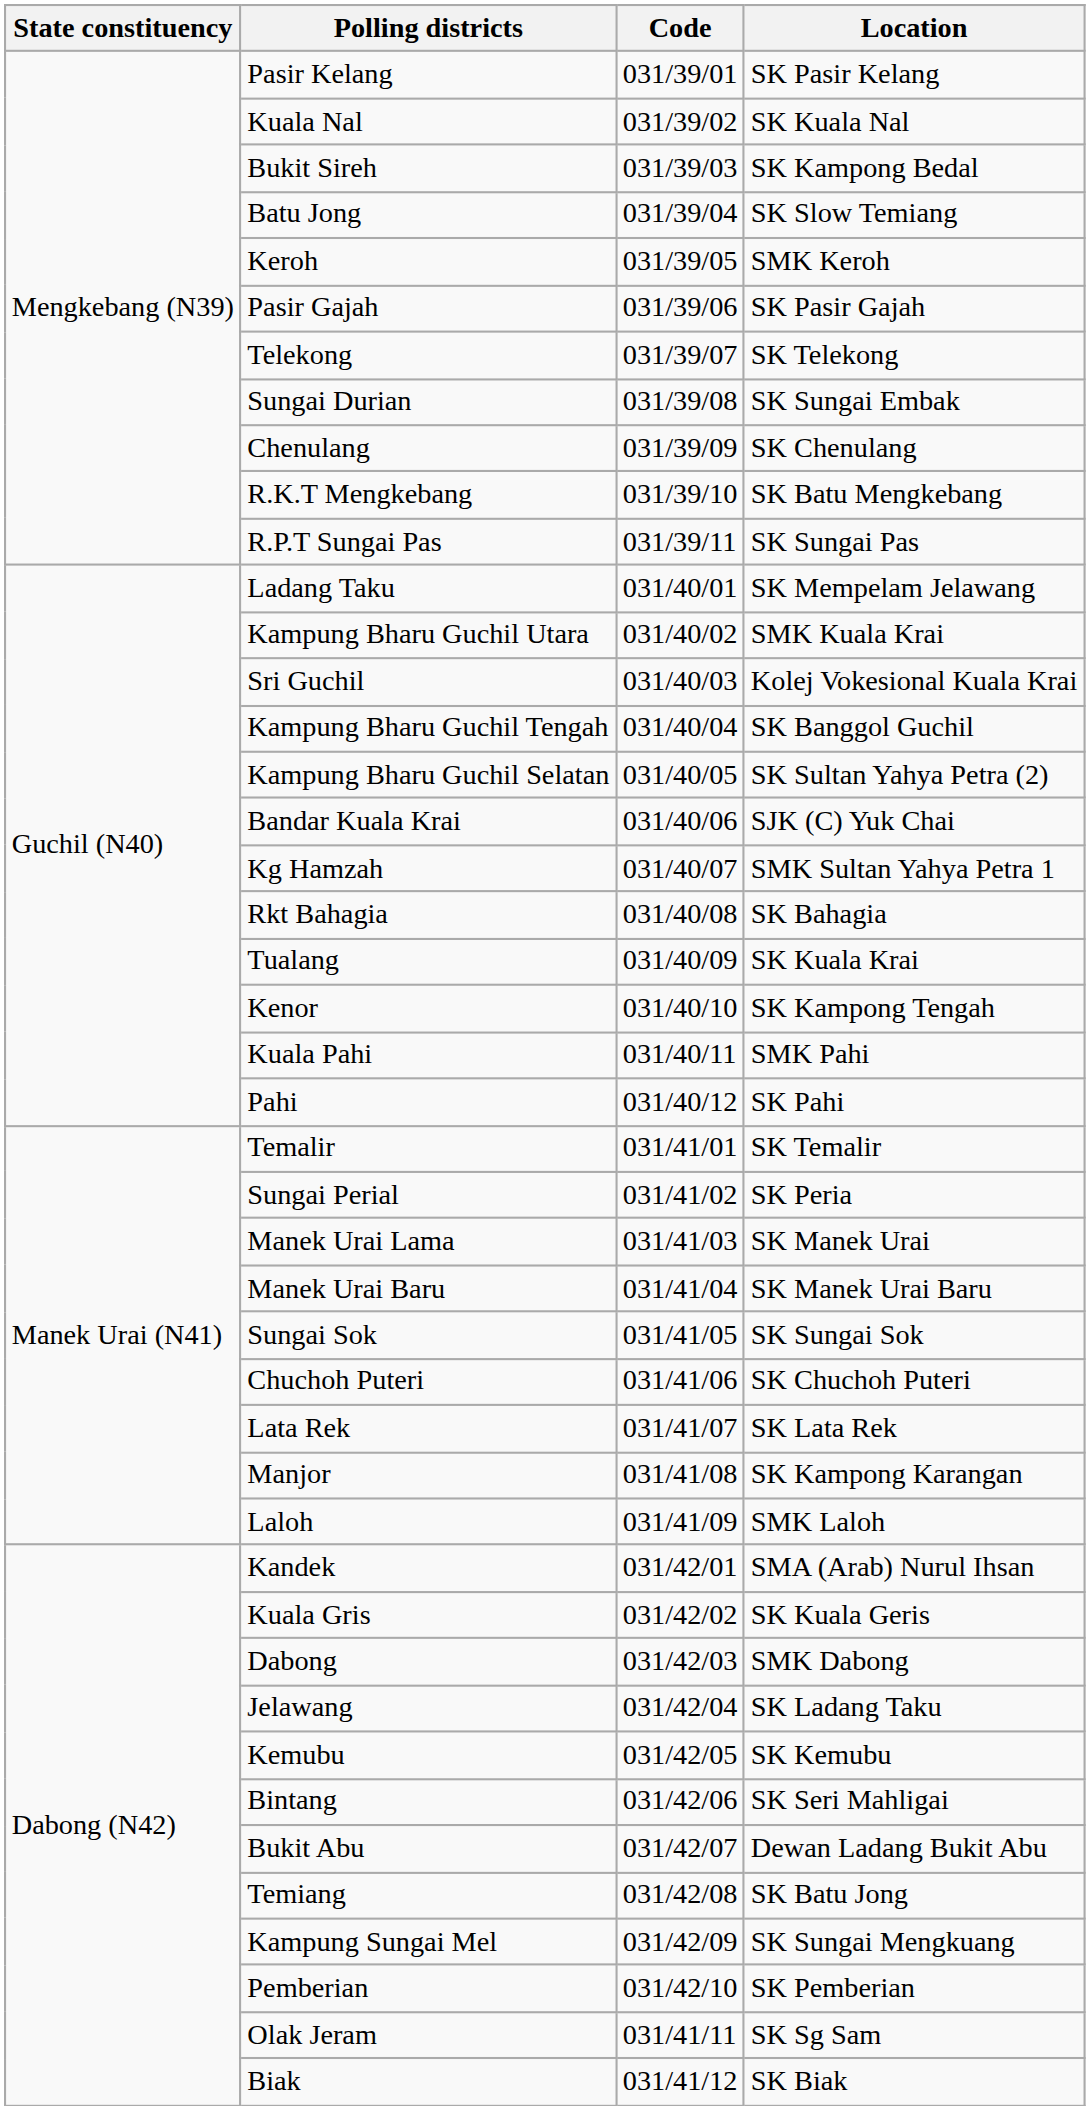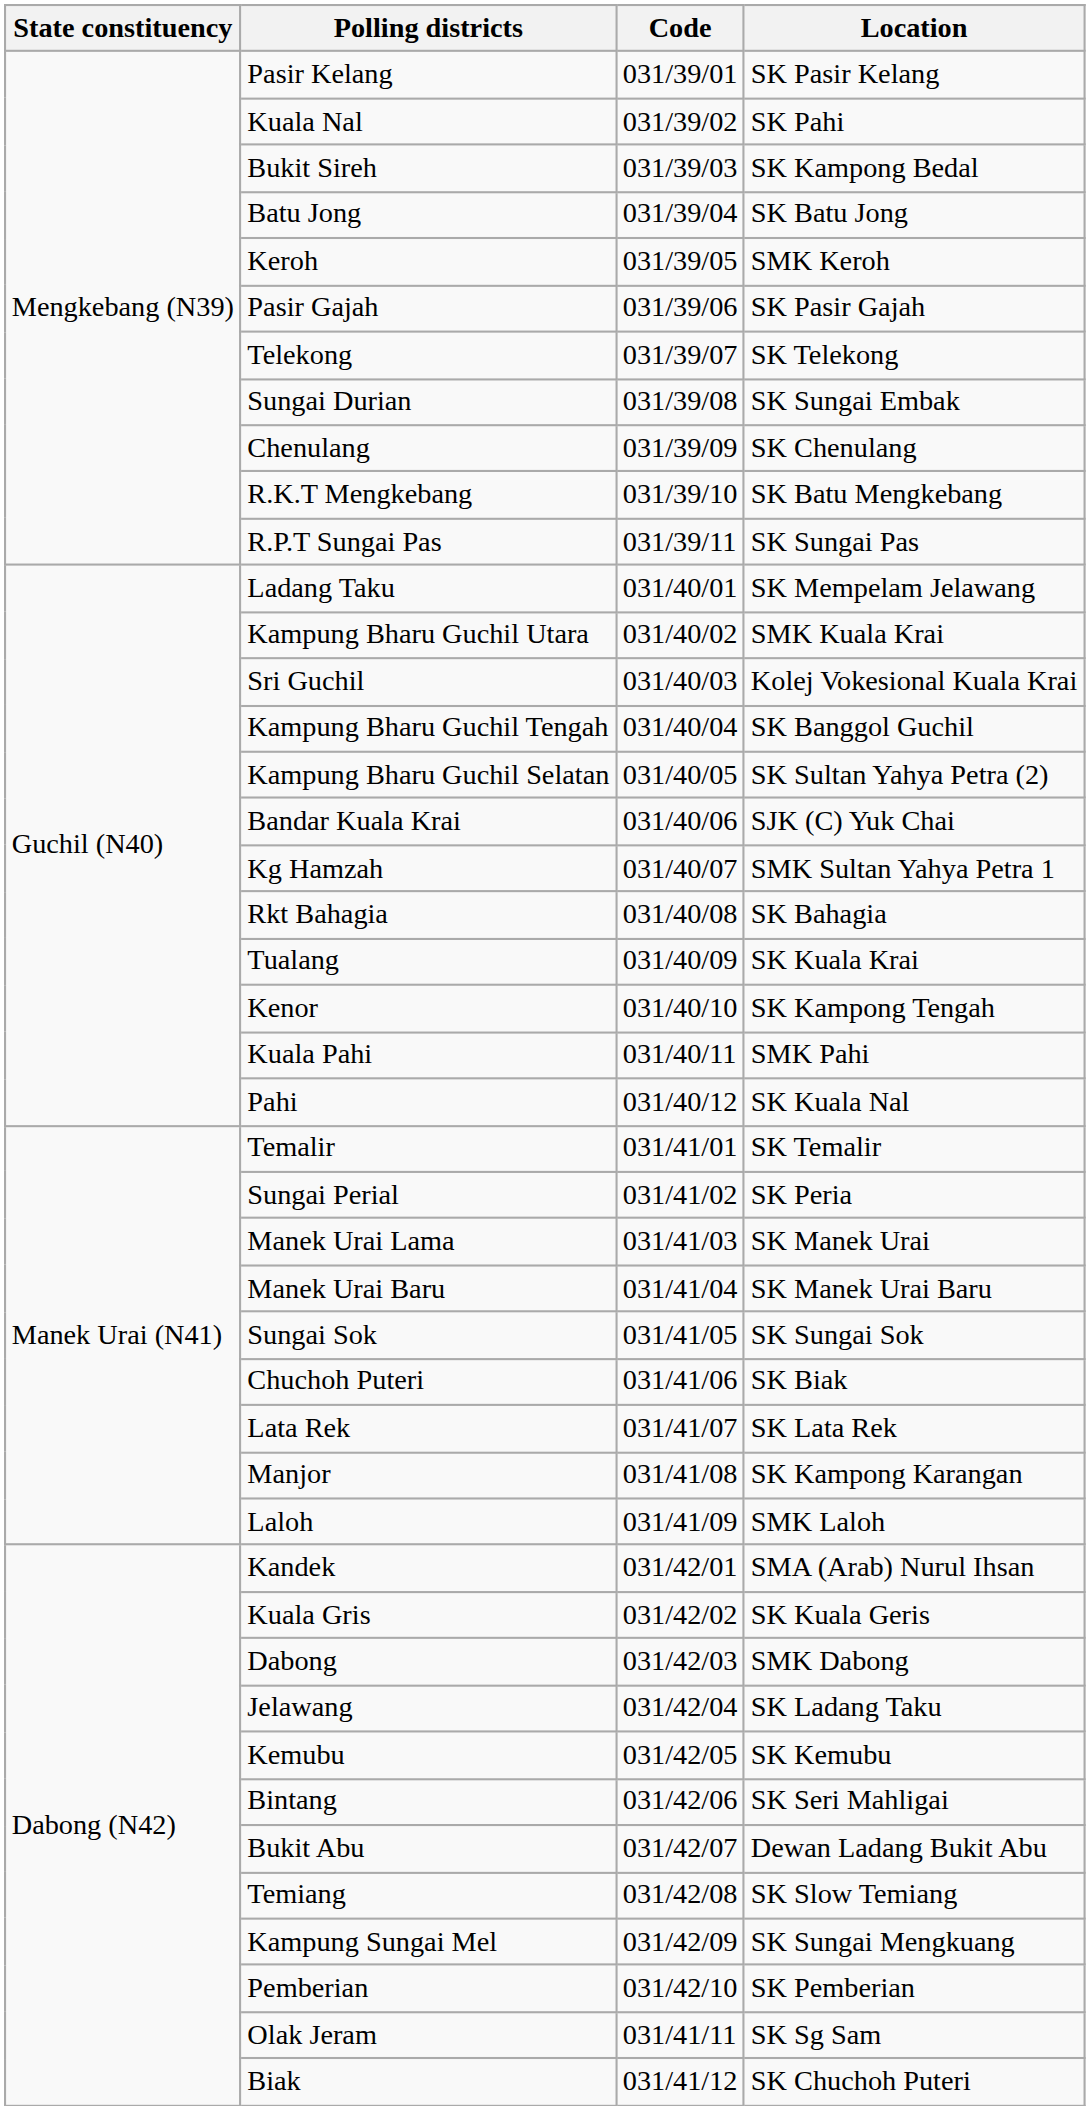(830, 120) SK Kuala Nal -> (798, 120) SK Pahi
(854, 214) SK Slow Temiang -> (829, 214) SK Batu Jong
(798, 1100) SK Pahi -> (830, 1100) SK Kuala Nal
(861, 1380) SK Chuchoh Puteri -> (799, 1380) SK Biak
(829, 1894) SK Batu Jong -> (854, 1894) SK Slow Temiang
(799, 2080) SK Biak -> (861, 2080) SK Chuchoh Puteri
